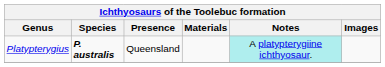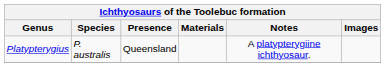(94, 49) bold -> (92, 49) normal
(286, 49) paleturquoise background -> (284, 49) no background
